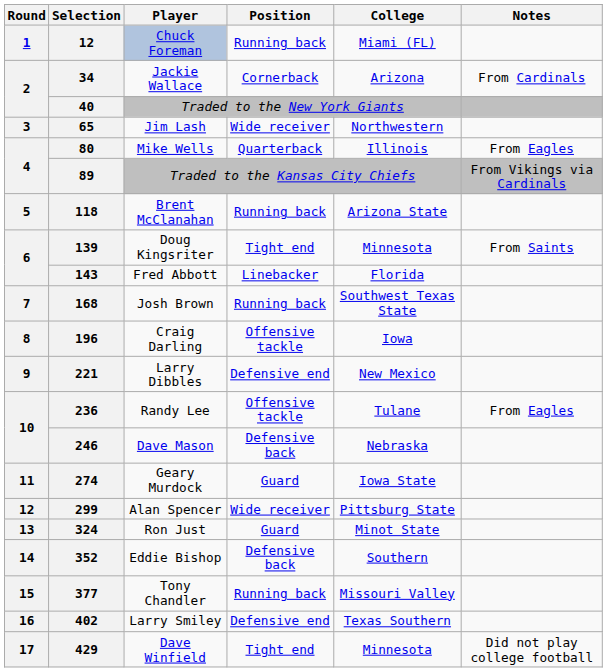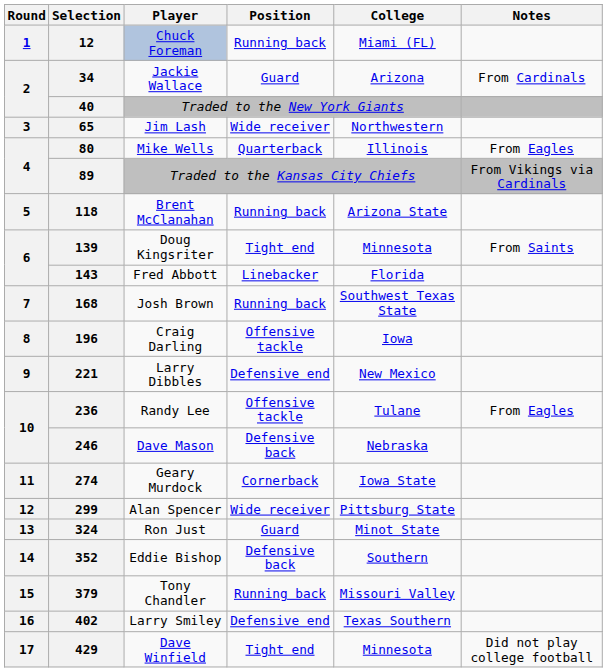(280, 78) Cornerback -> (280, 78) Guard
(280, 481) Guard -> (280, 481) Cornerback
(86, 593) 377 -> (86, 593) 379
